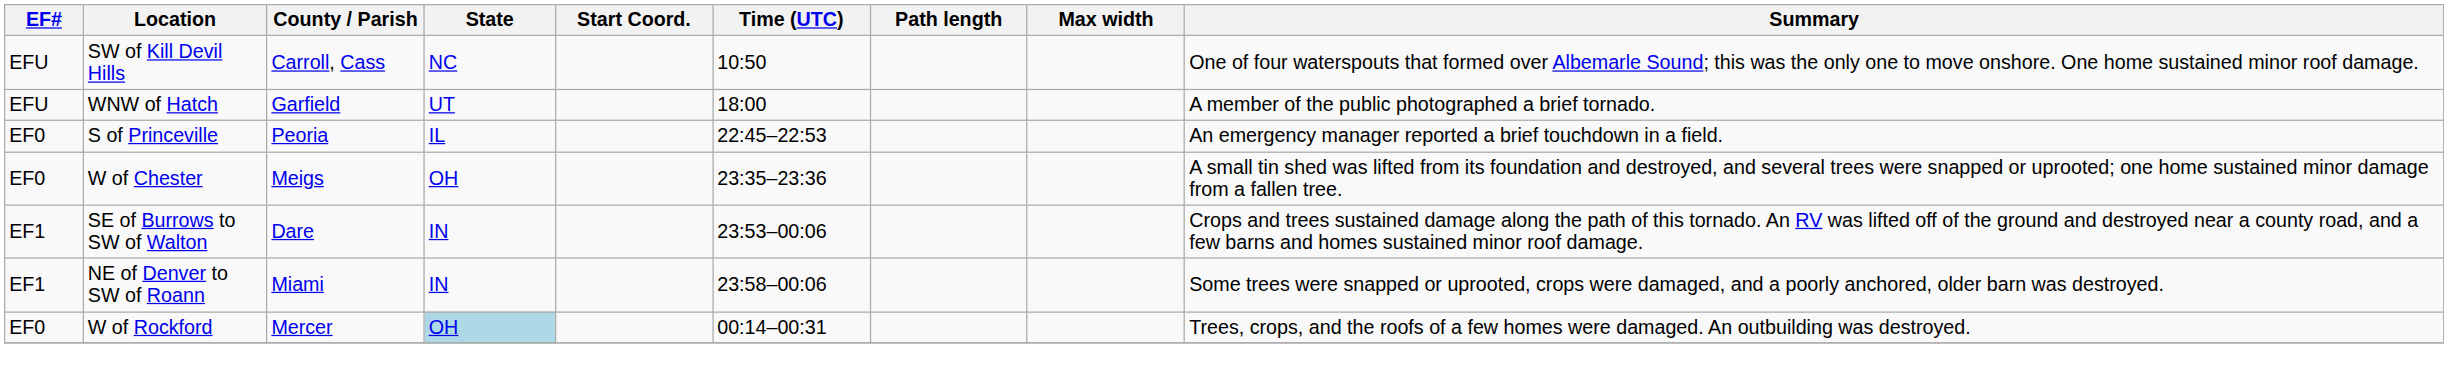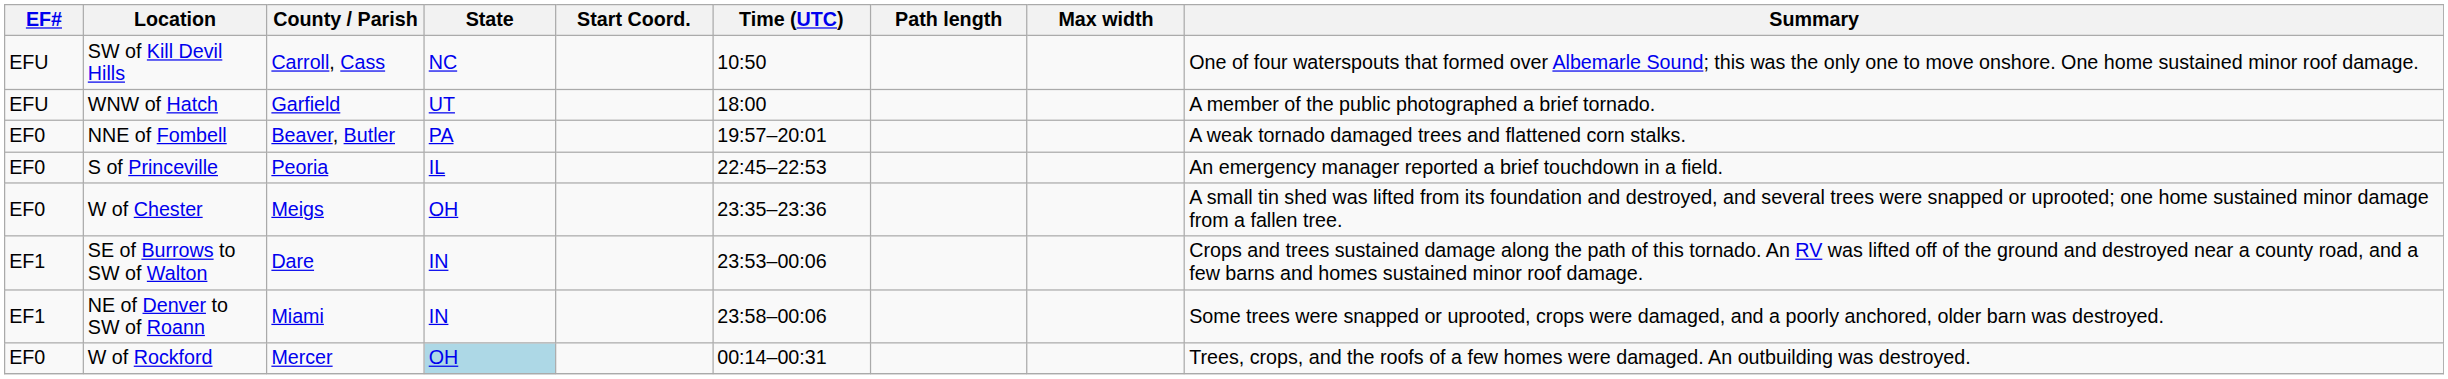+ row: (157, 135)
